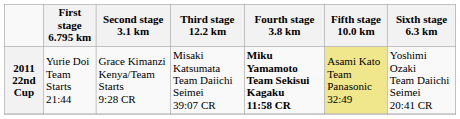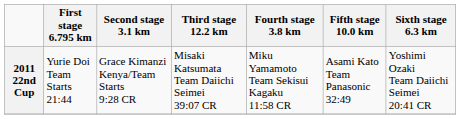(278, 80) bold -> (279, 80) normal
(354, 80) khaki background -> (352, 80) no background
